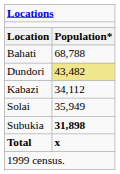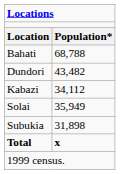(70, 71) khaki background -> (70, 71) no background
(70, 125) bold -> (70, 125) normal
